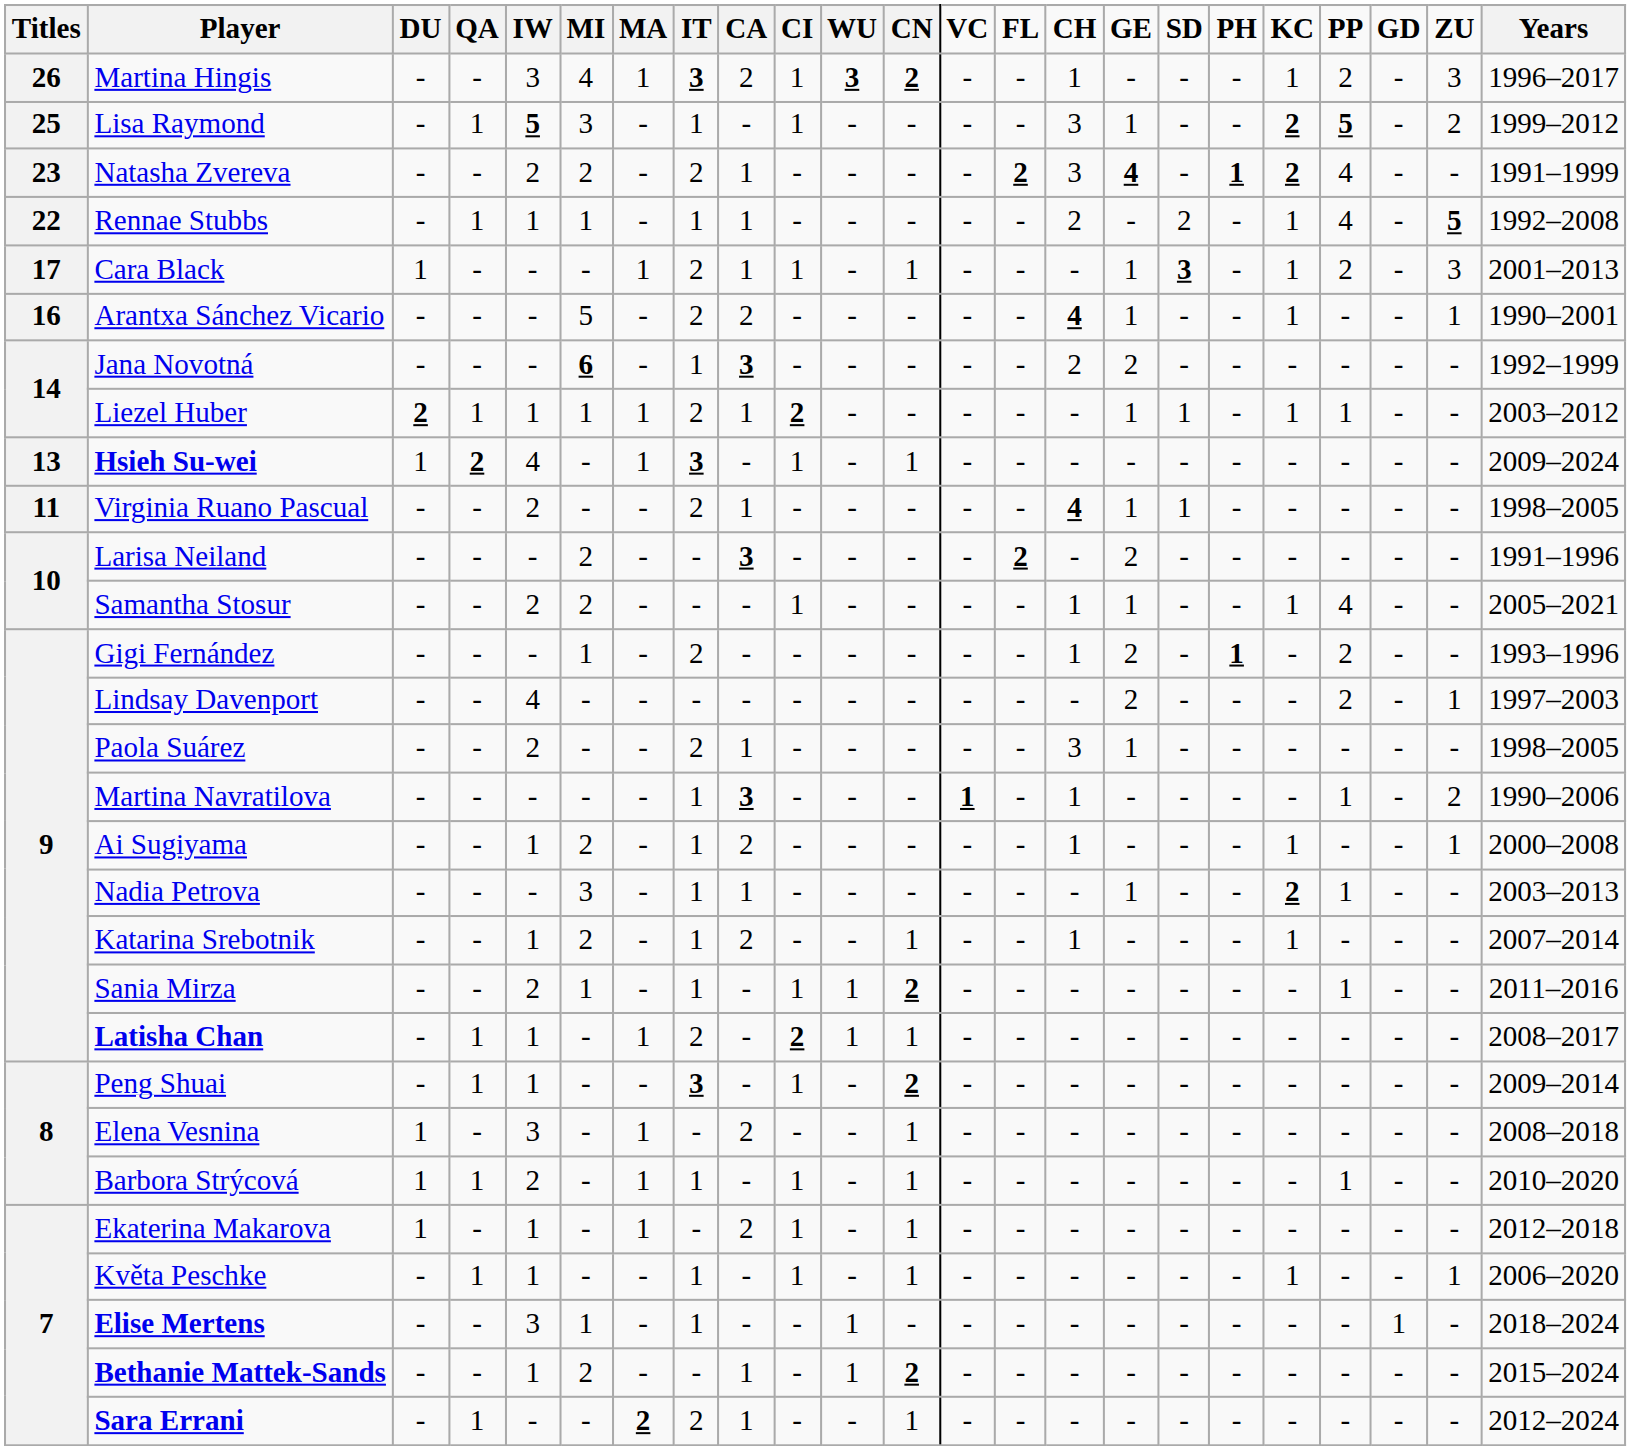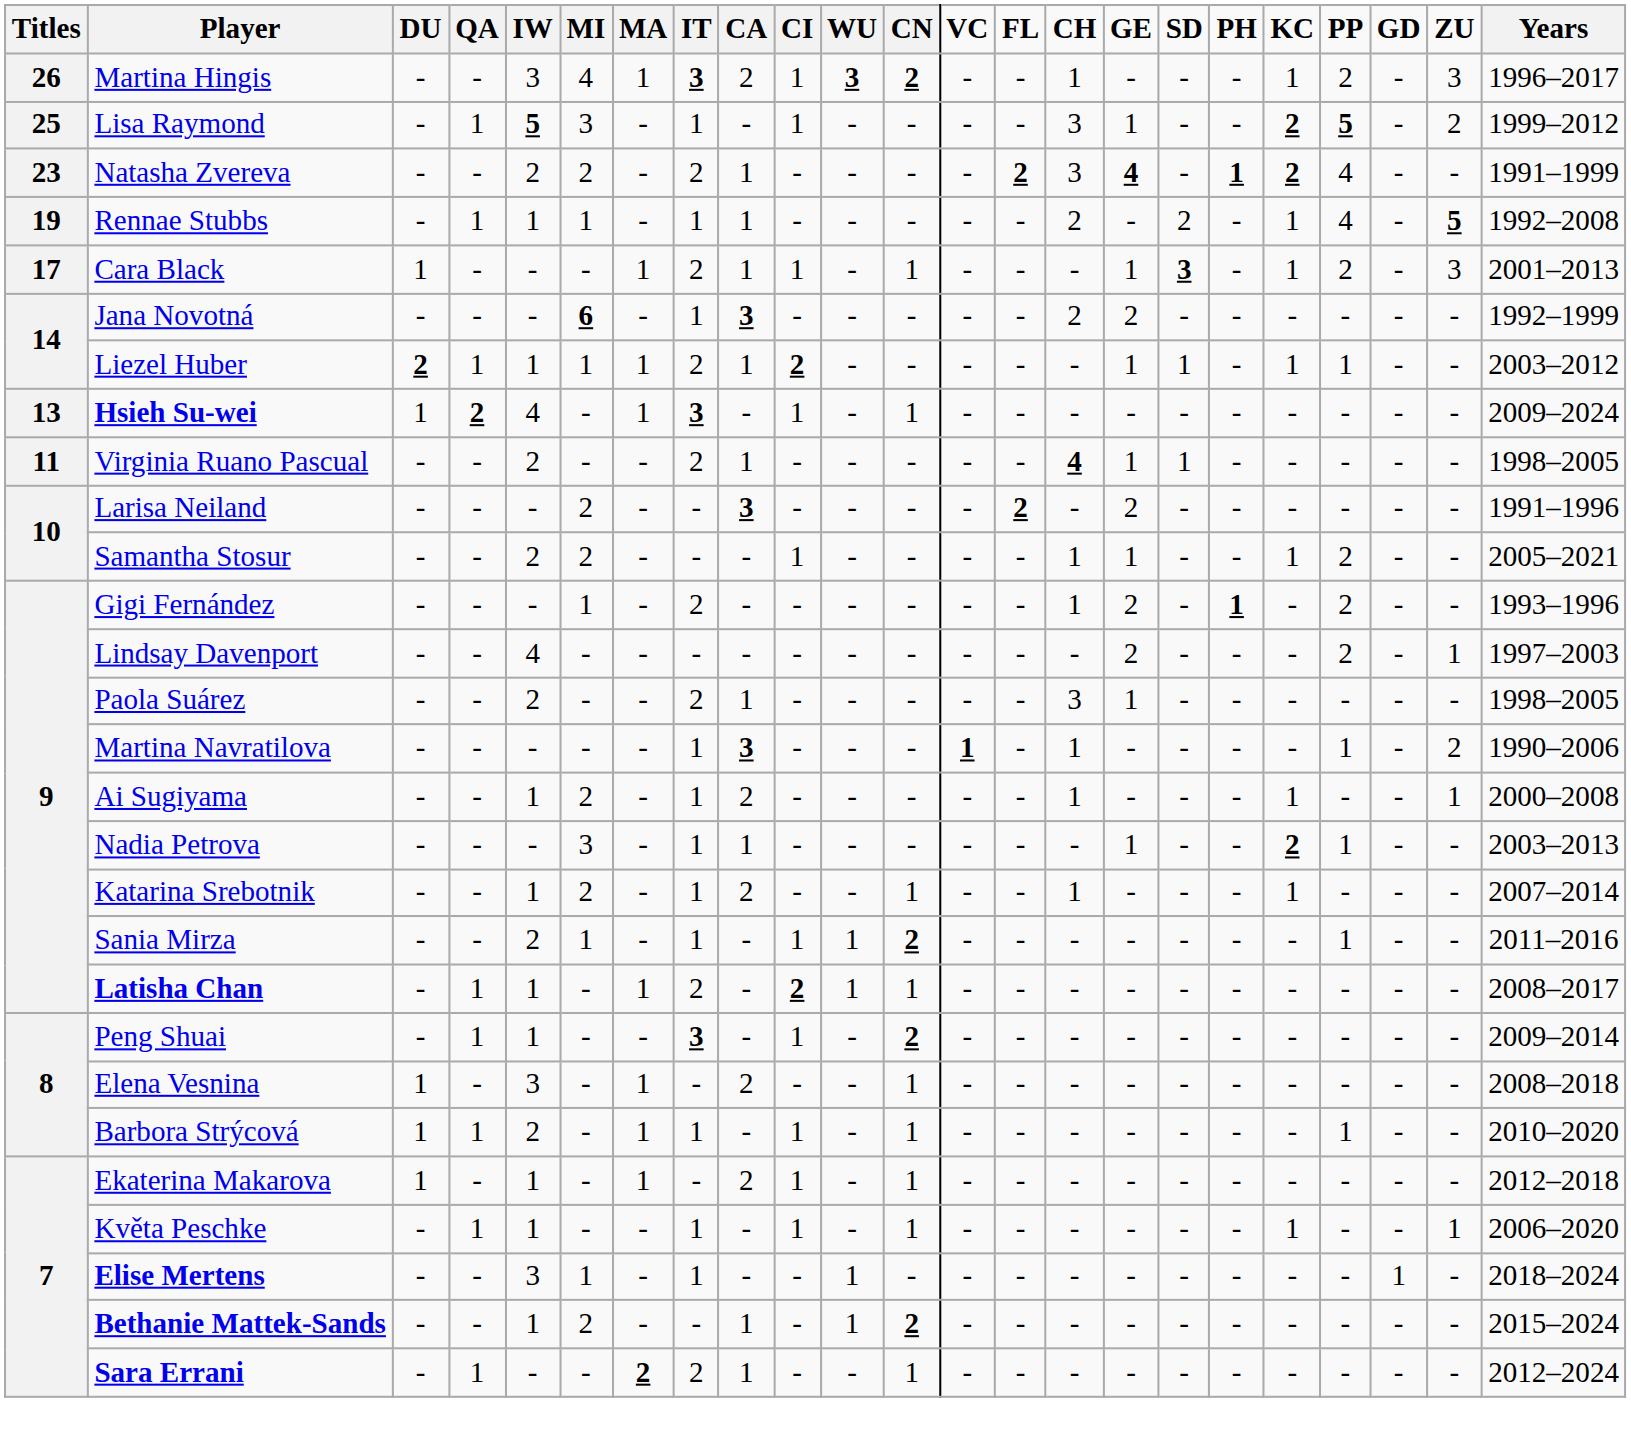(46, 220) 22 -> (46, 220) 19
- row: (239, 316)
(1345, 604) 4 -> (1345, 556) 2
